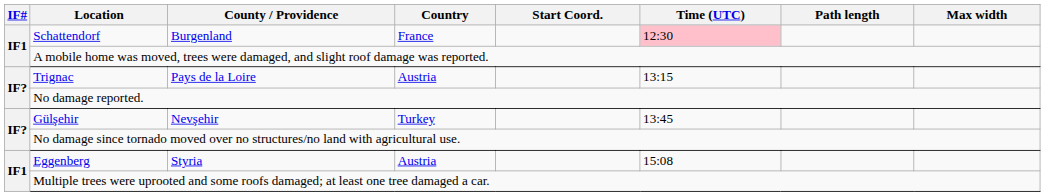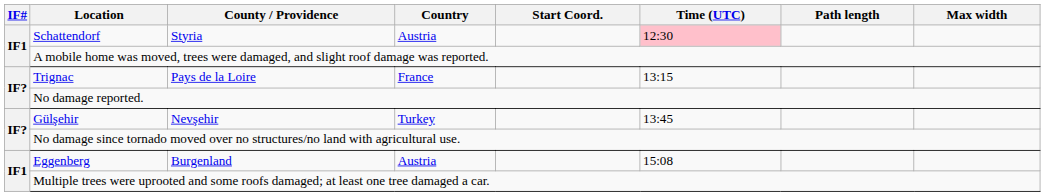(201, 35) Burgenland -> (187, 35) Styria
(415, 35) France -> (417, 35) Austria
(417, 77) Austria -> (415, 77) France
(187, 160) Styria -> (201, 160) Burgenland
